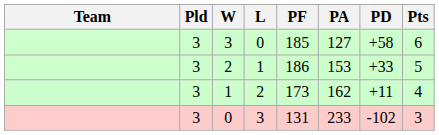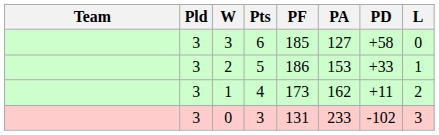columns swapped: (260, 17) <-> (418, 17)
